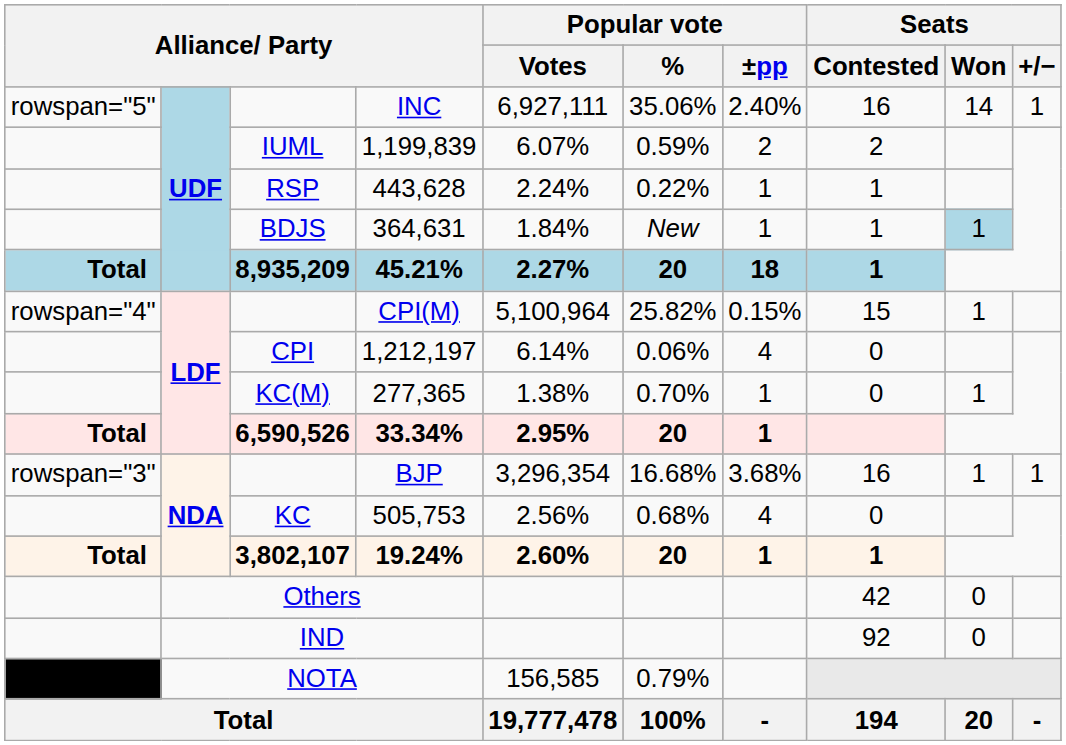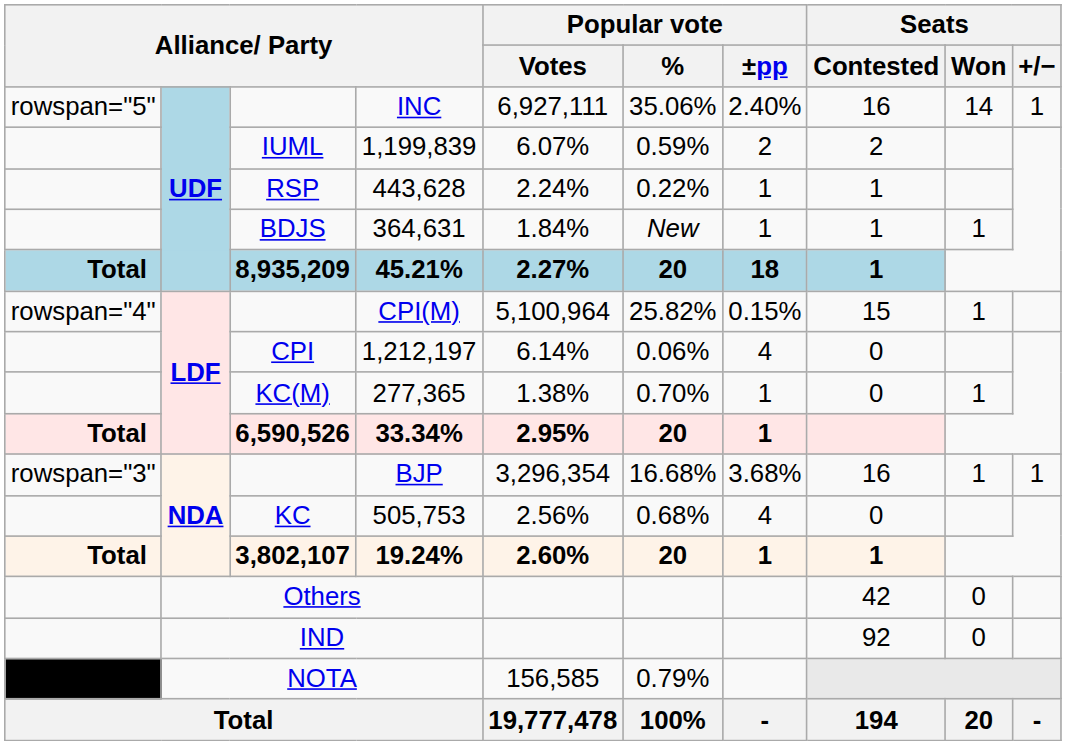(979, 229) lightblue background -> (979, 229) no background
